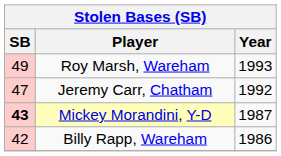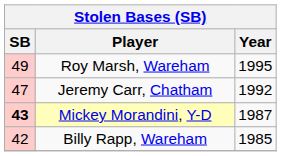(255, 65) 1993 -> (255, 65) 1995
(255, 138) 1986 -> (255, 138) 1985
